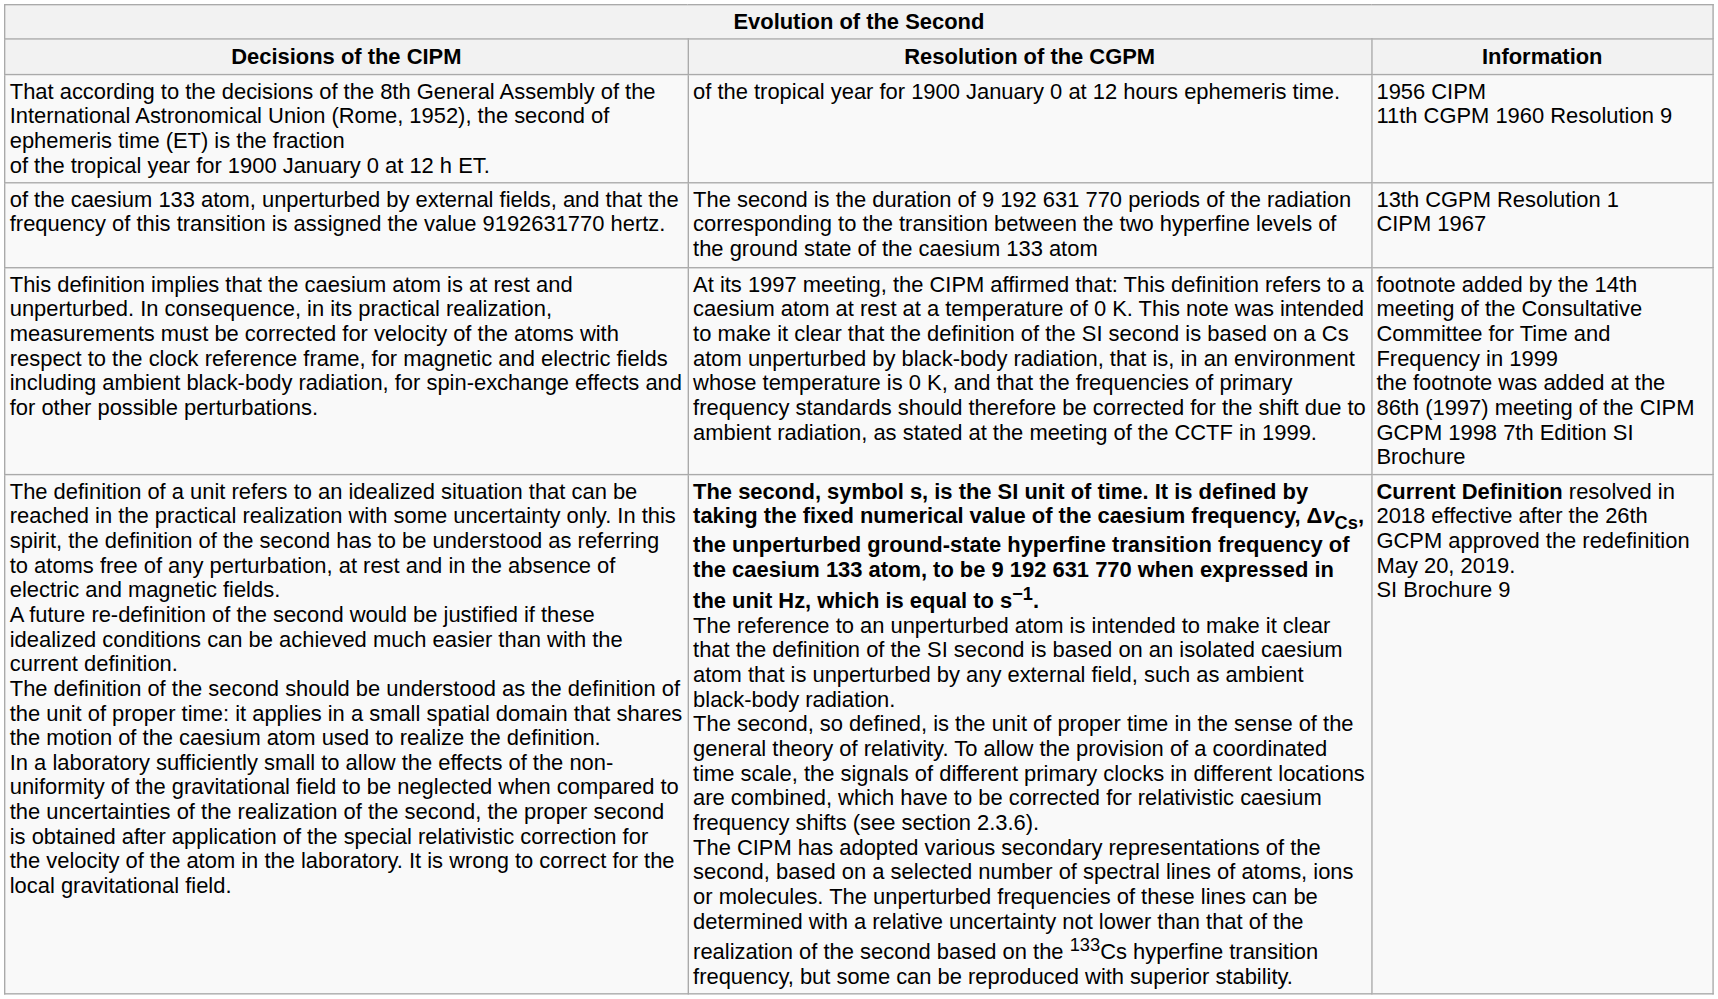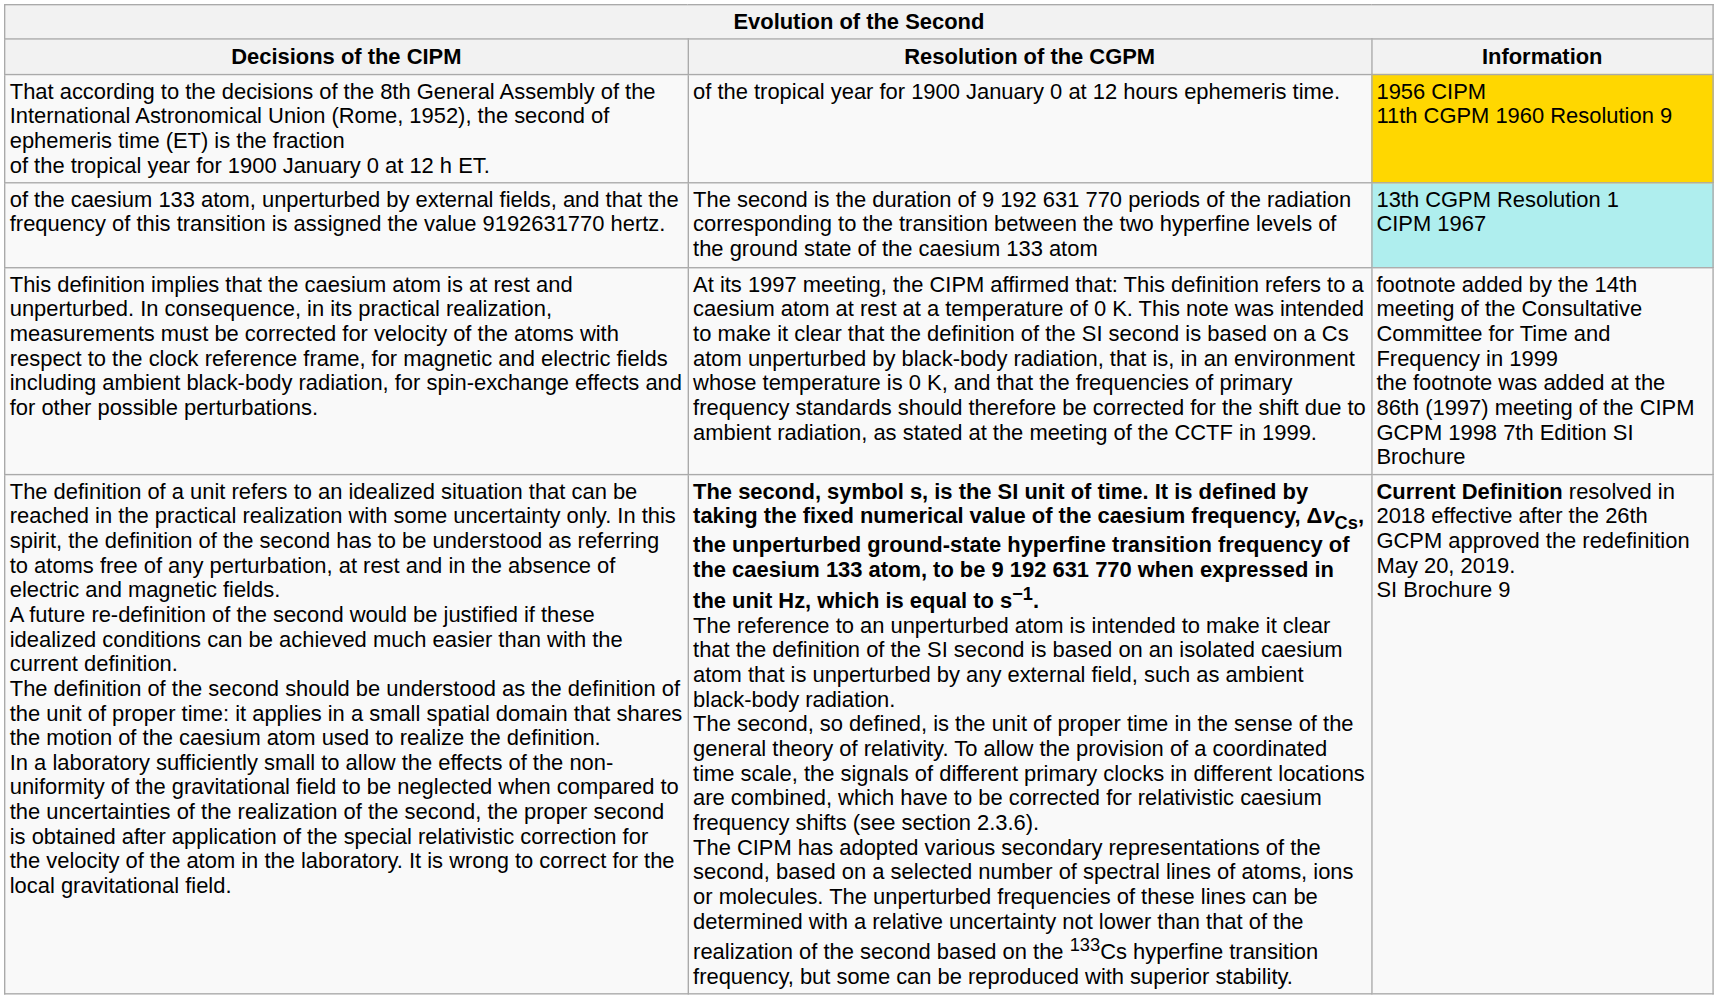(1524, 103) no background -> (1524, 103) gold background
(1498, 212) no background -> (1498, 212) paleturquoise background
